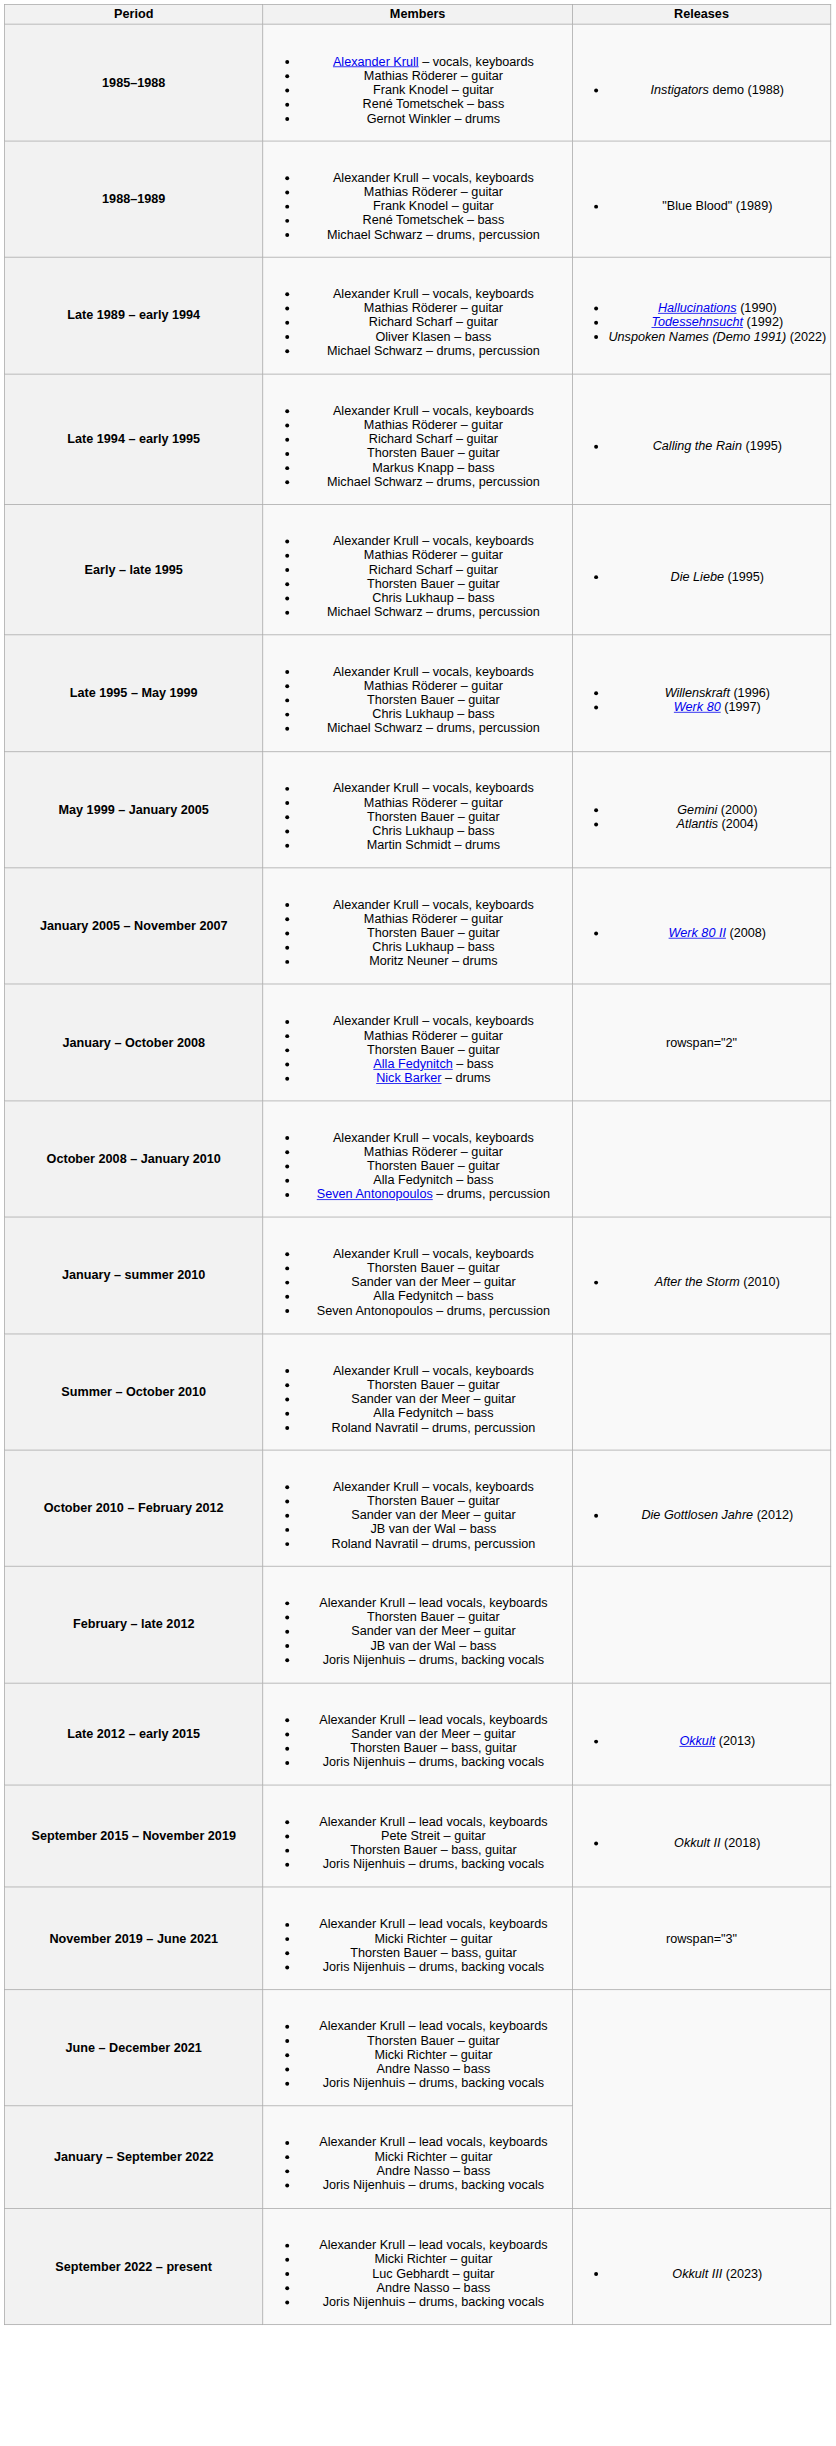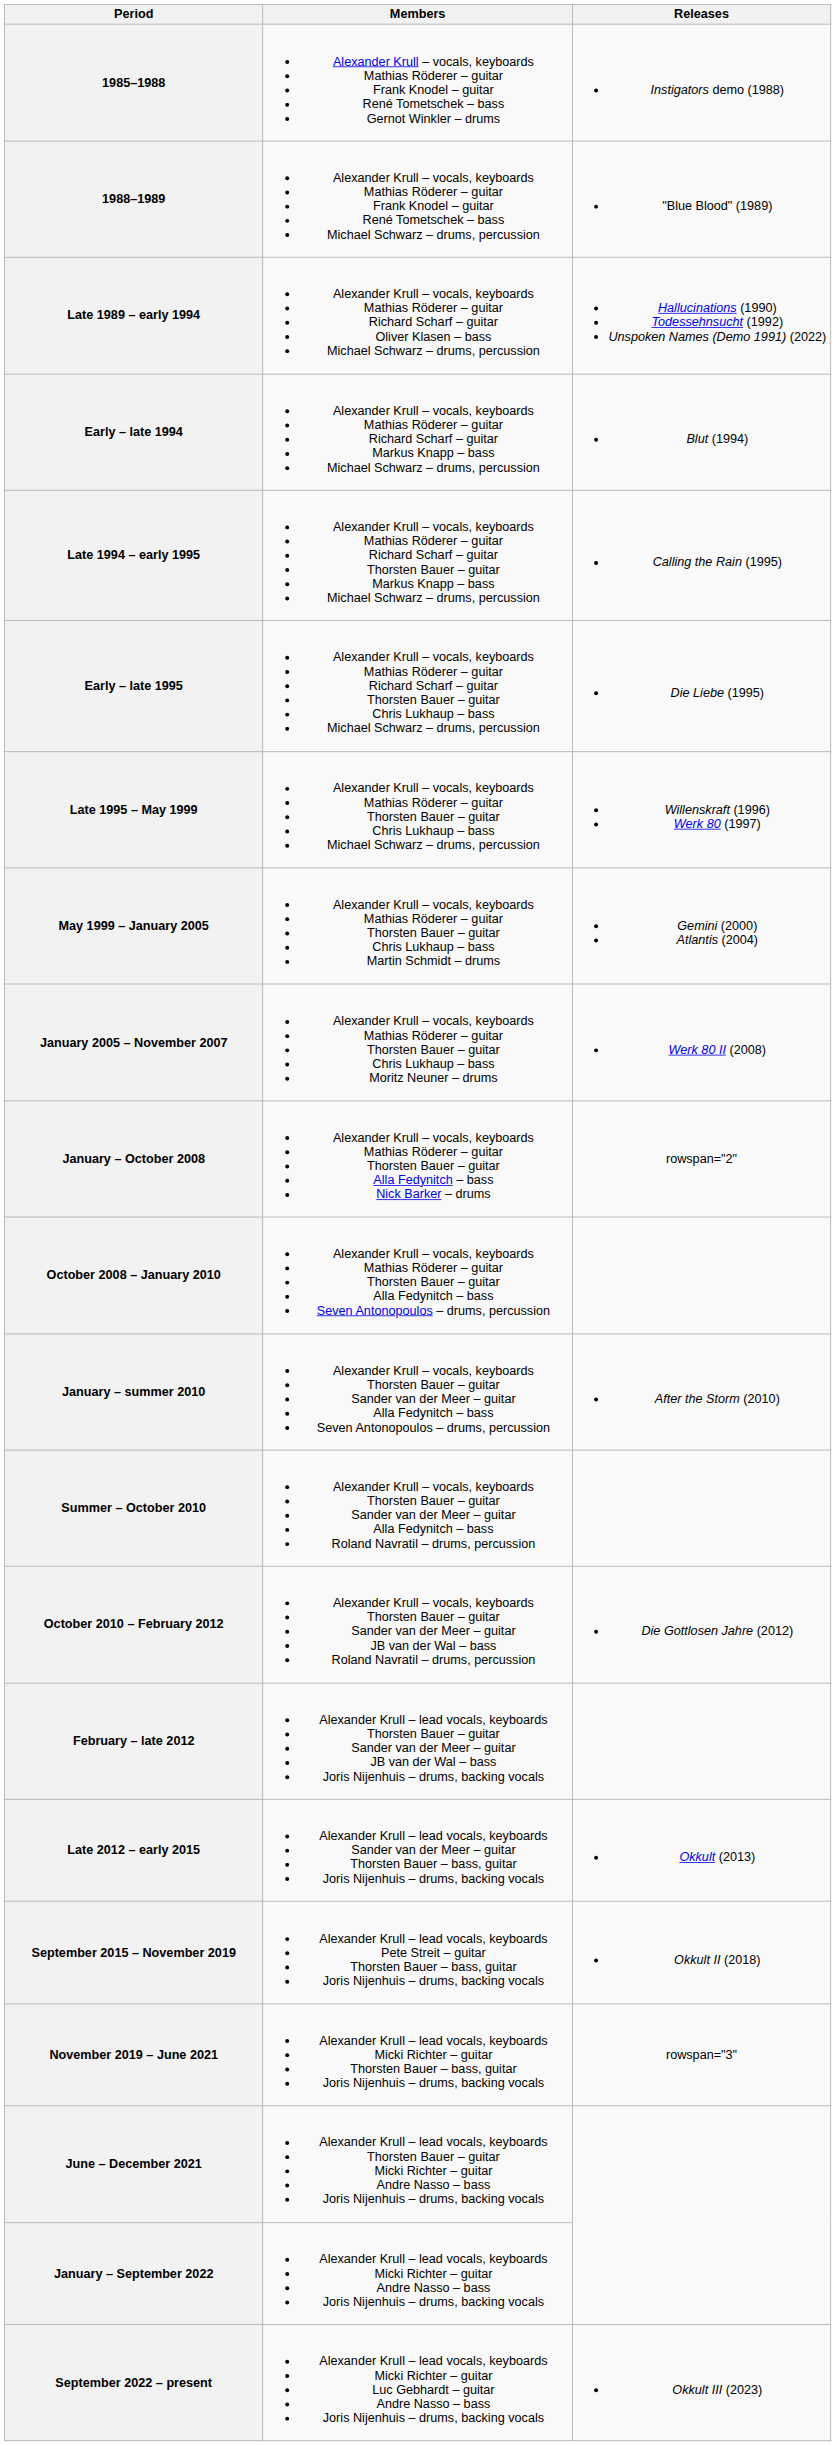+ row: (134, 432)
